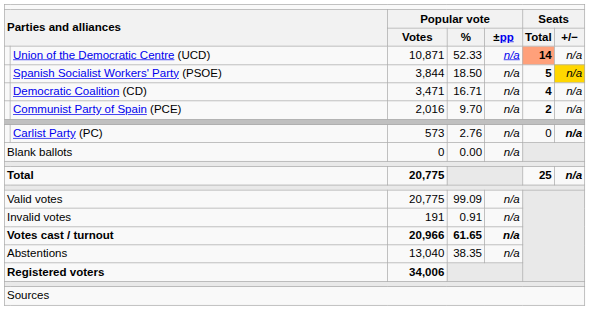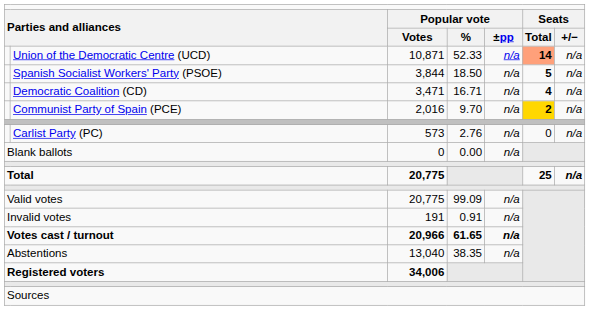(574, 73) gold background -> (574, 73) no background
(549, 110) no background -> (549, 110) gold background
(574, 133) bold -> (574, 133) normal
